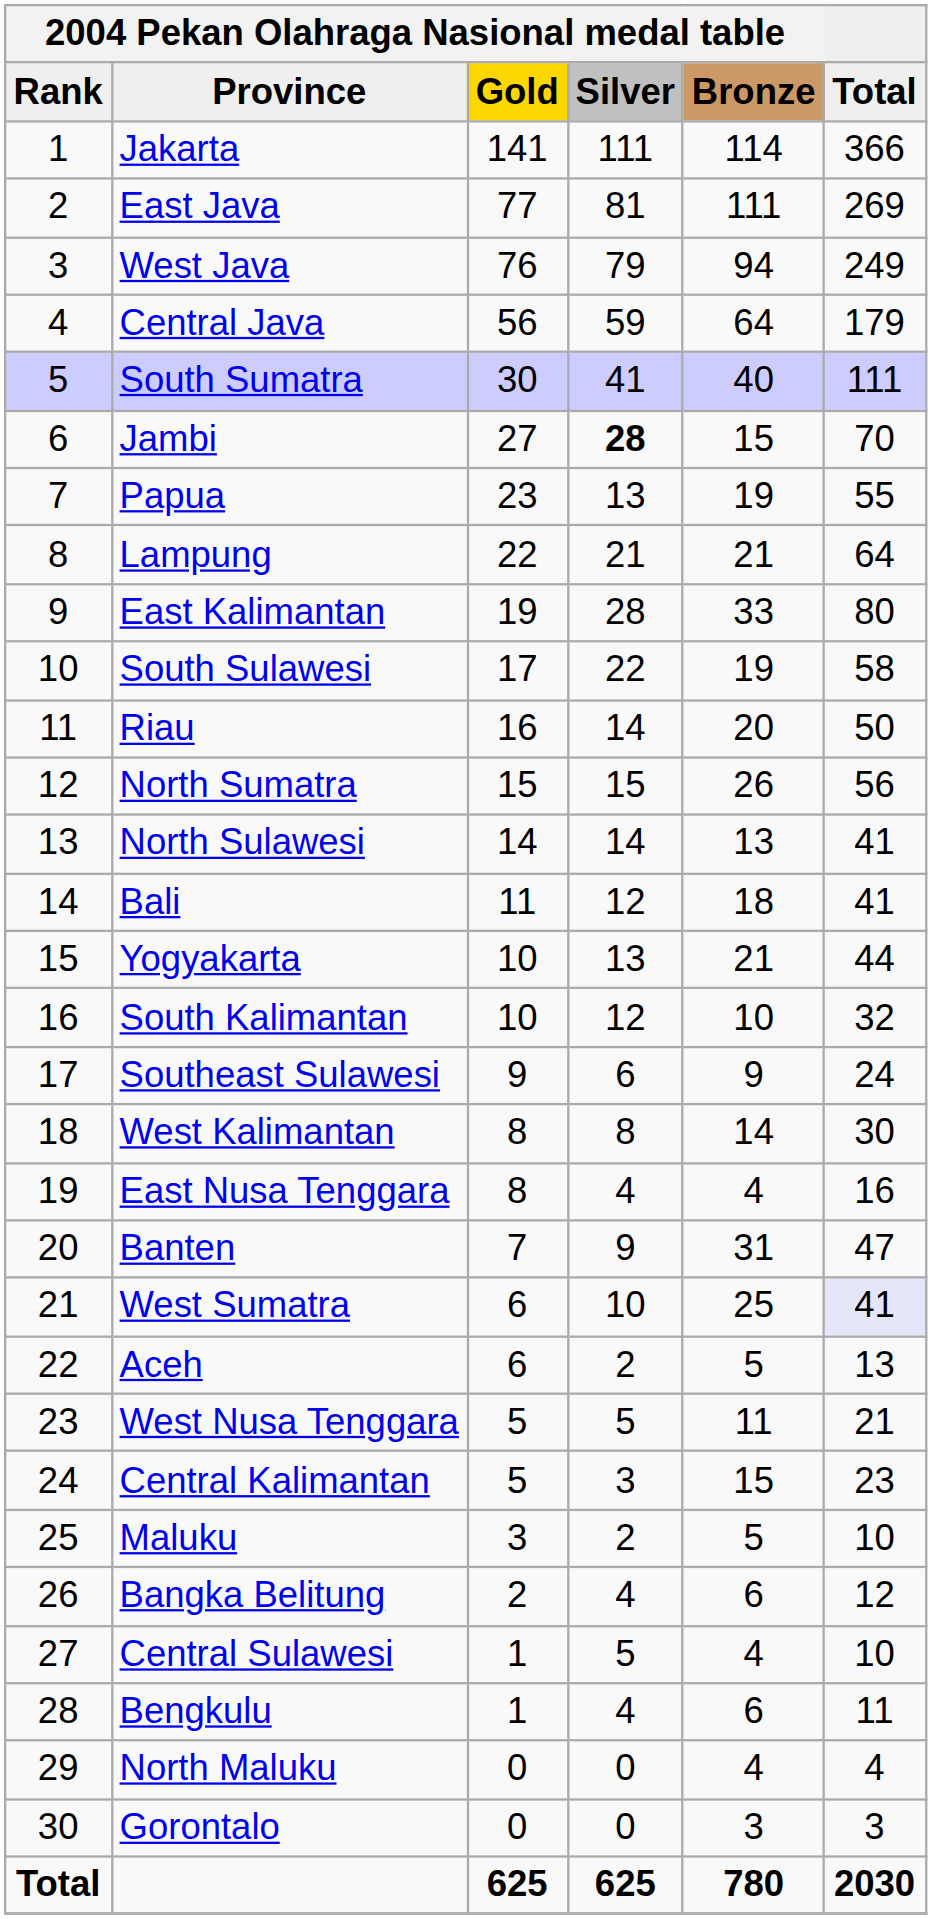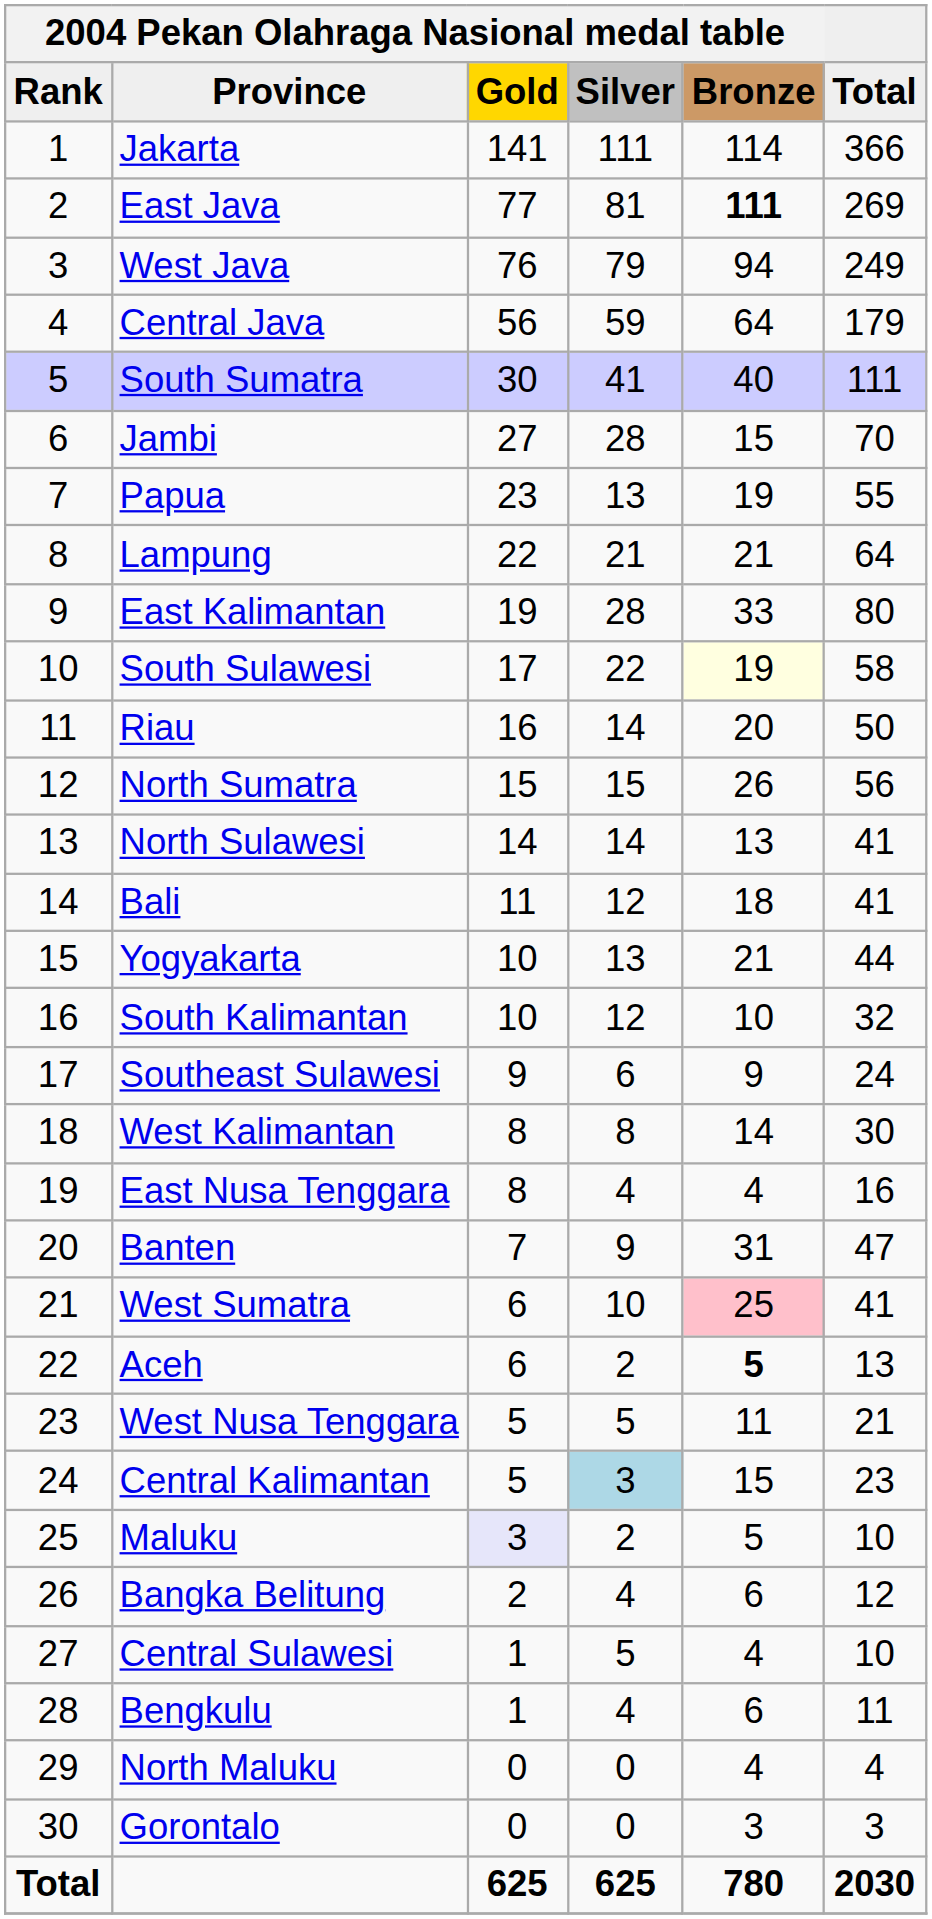(754, 206) normal -> (754, 206) bold
(625, 438) bold -> (625, 438) normal
(754, 669) no background -> (754, 669) lightyellow background
(754, 1306) no background -> (754, 1306) pink background
(874, 1306) lavender background -> (874, 1306) no background
(754, 1364) normal -> (754, 1364) bold
(625, 1479) no background -> (625, 1479) lightblue background
(517, 1537) no background -> (517, 1537) lavender background
